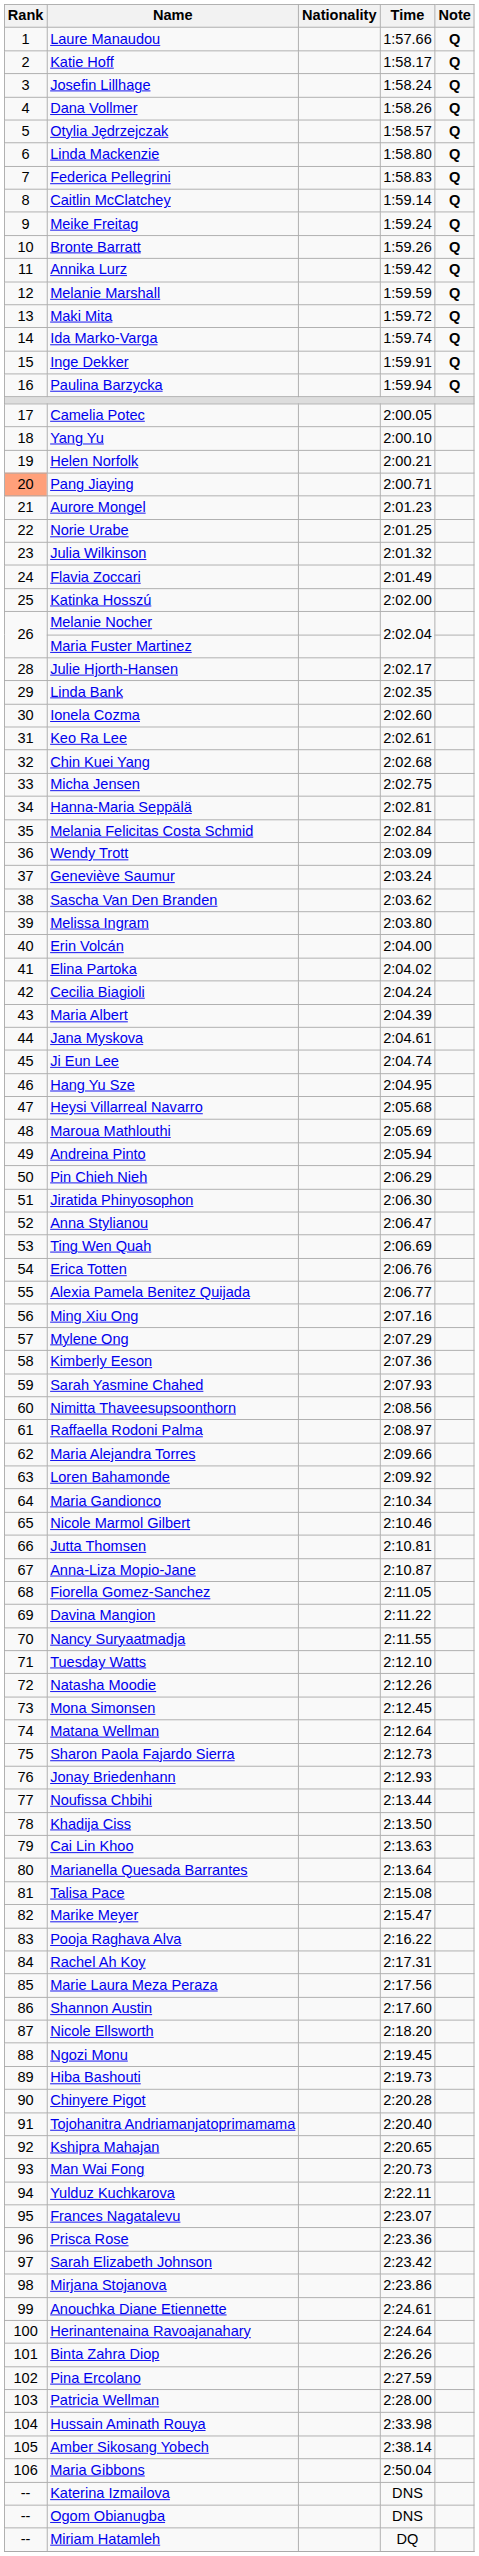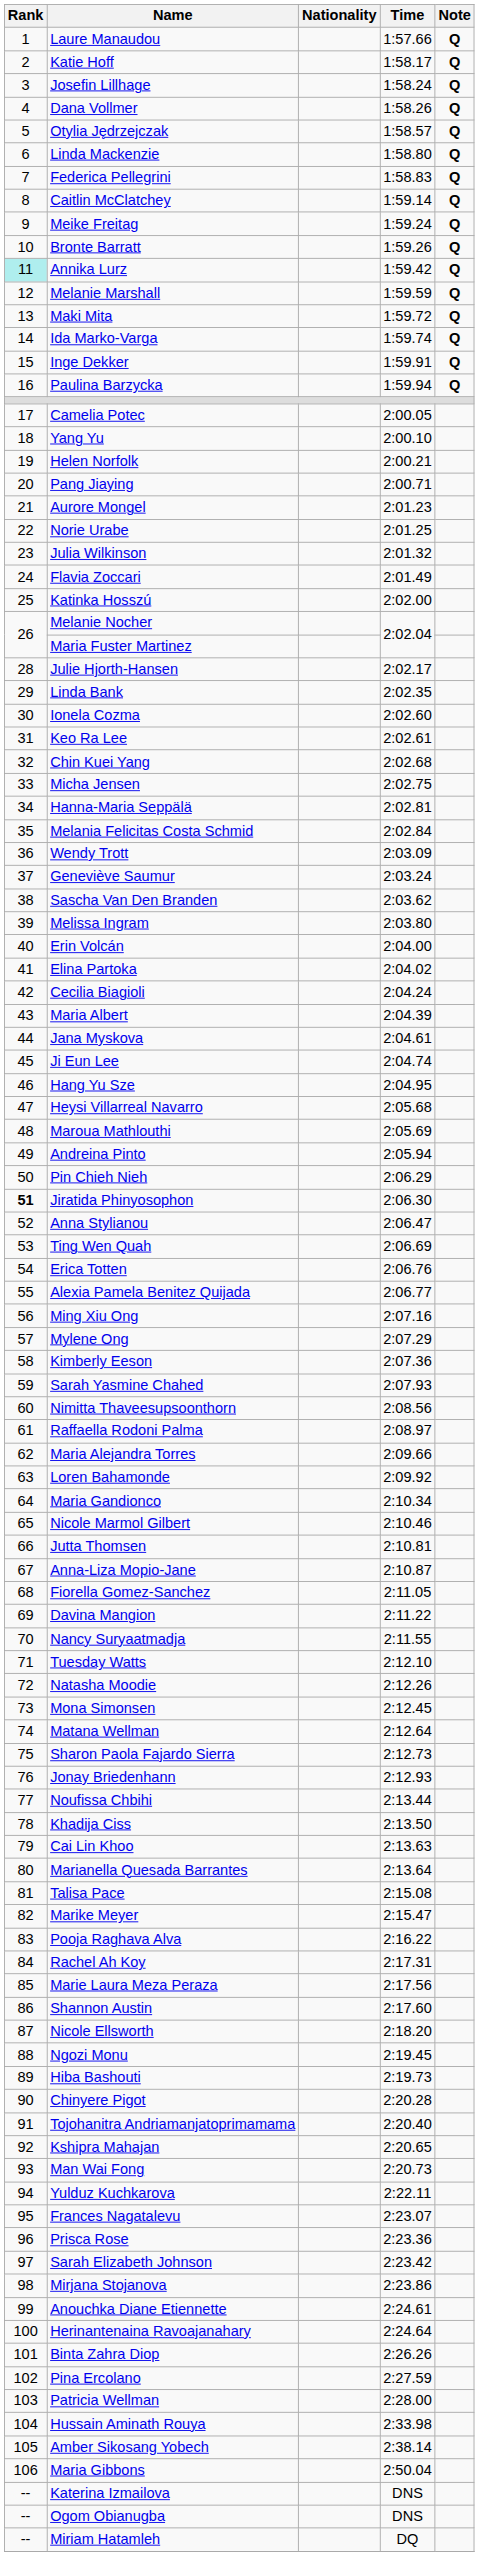(26, 270) no background -> (26, 270) paleturquoise background
(26, 484) lightsalmon background -> (26, 484) no background
(26, 1200) normal -> (26, 1200) bold
